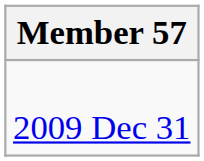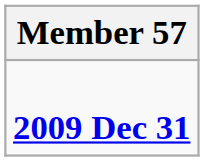(102, 126) normal -> (102, 126) bold
